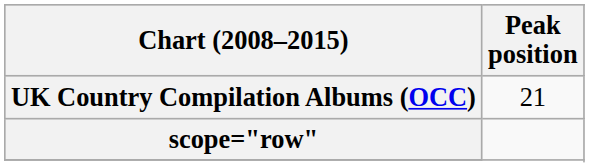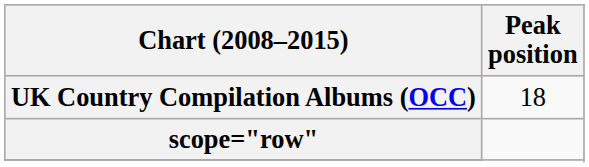(533, 97) 21 -> (533, 97) 18
